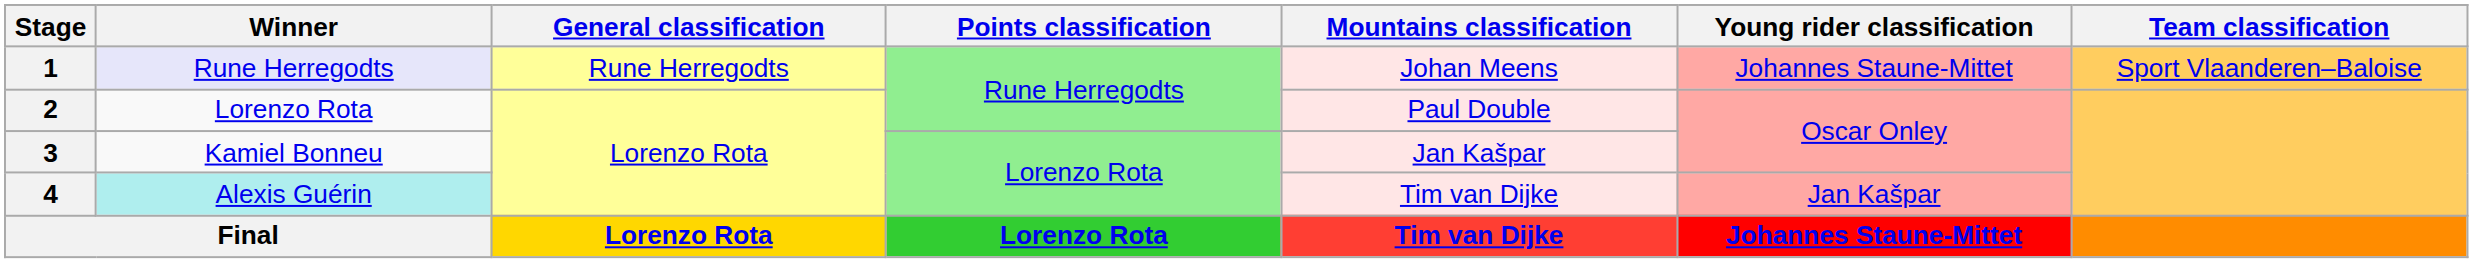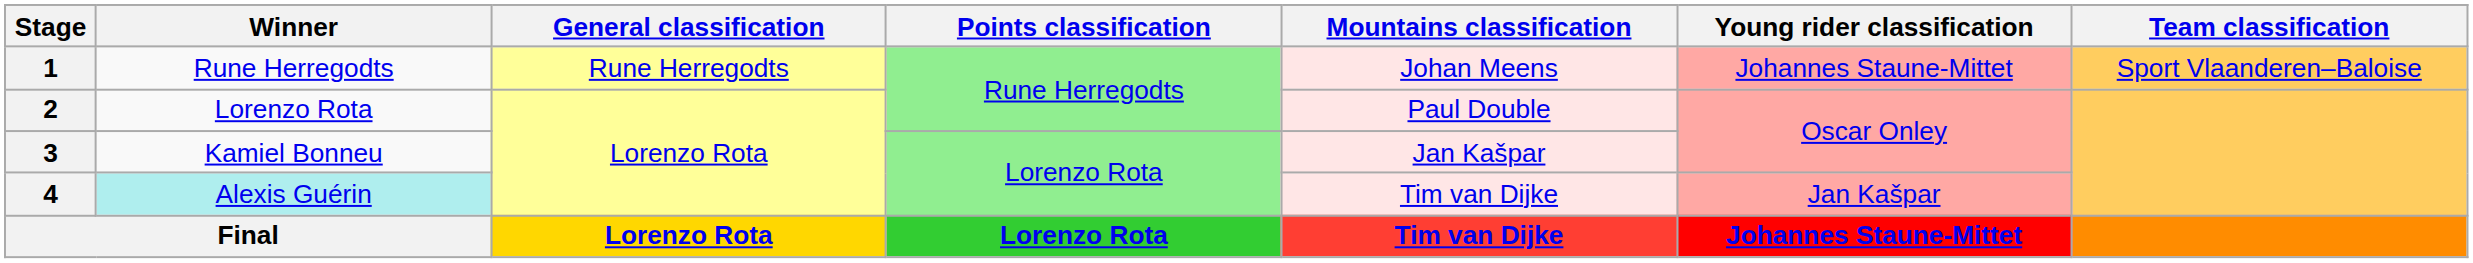(294, 68) lavender background -> (294, 68) no background
